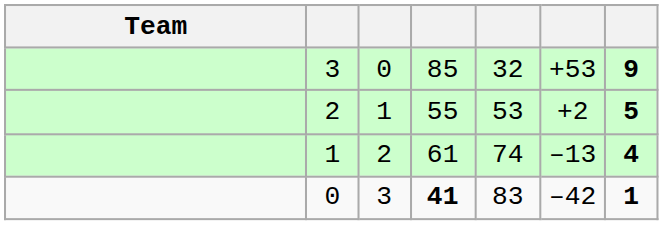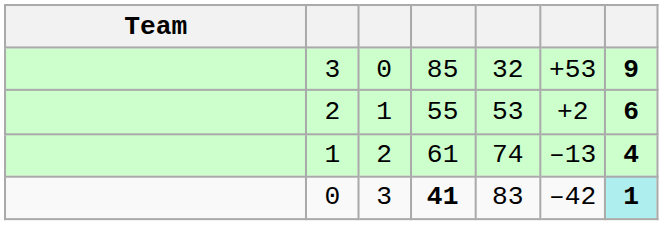(631, 112) 5 -> (631, 112) 6
(631, 198) no background -> (631, 198) paleturquoise background
